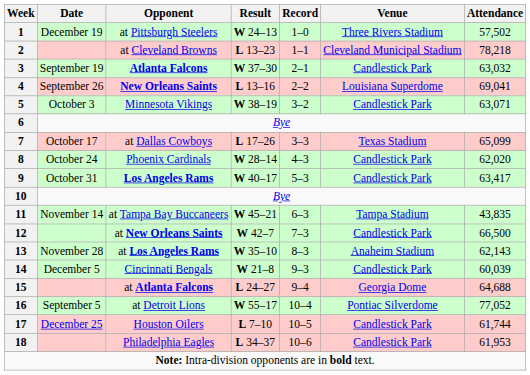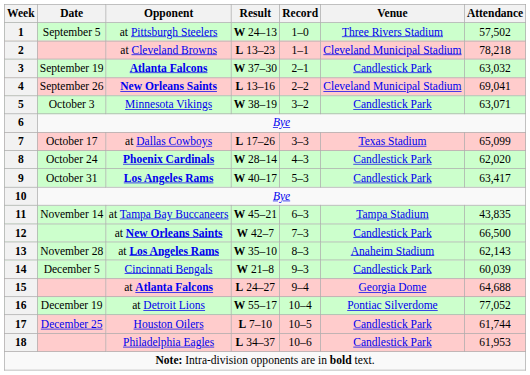(72, 31) December 19 -> (72, 31) September 5
(392, 86) Louisiana Superdome -> (392, 86) Cleveland Municipal Stadium
(169, 159) normal -> (169, 159) bold
(72, 305) September 5 -> (72, 305) December 19
